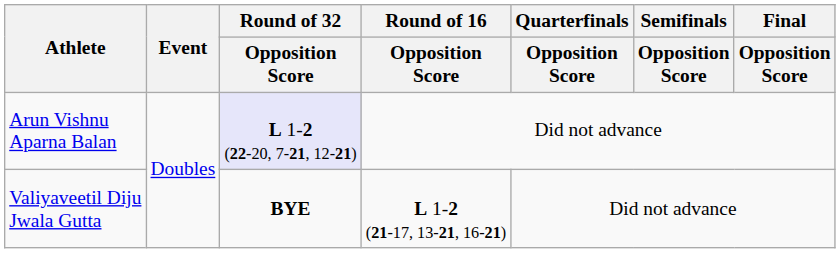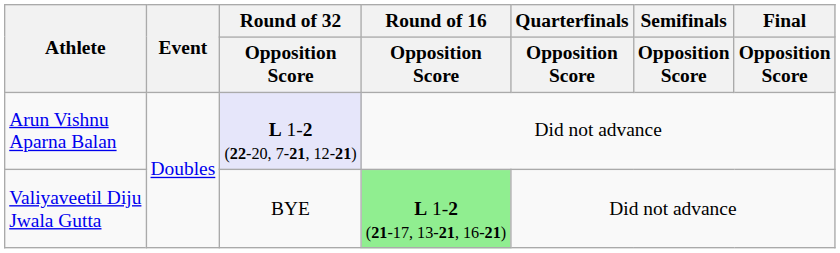(291, 208) bold -> (291, 208) normal
(436, 220) no background -> (436, 220) lightgreen background
